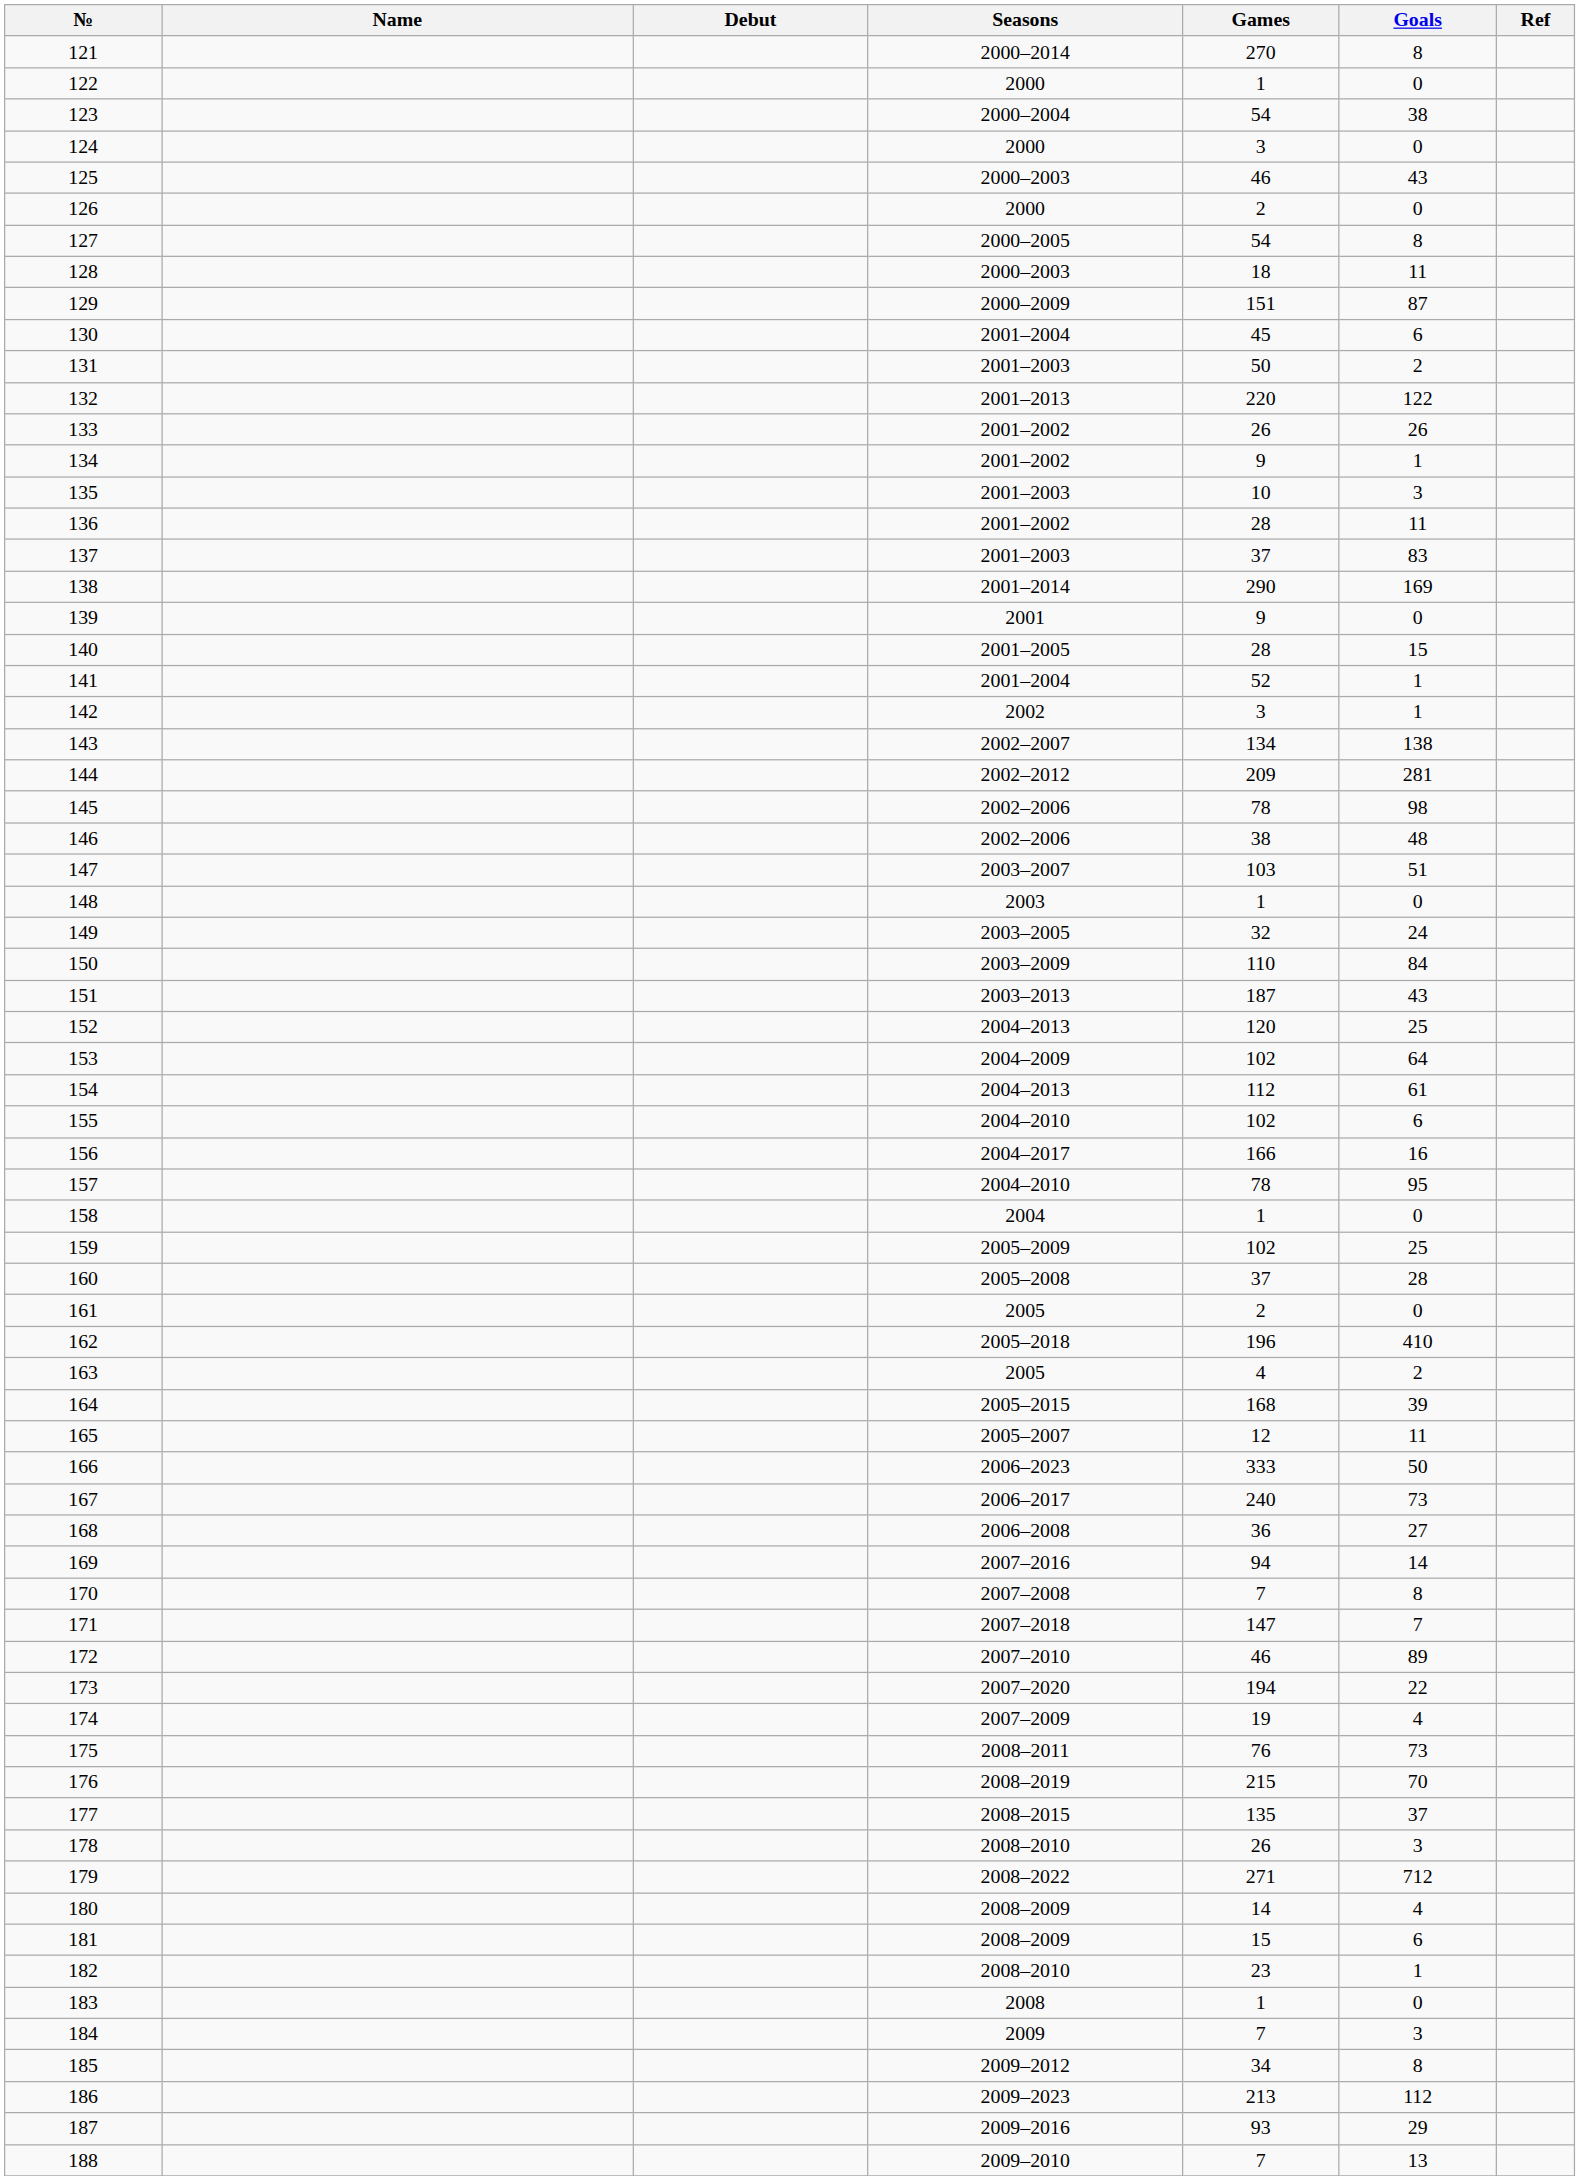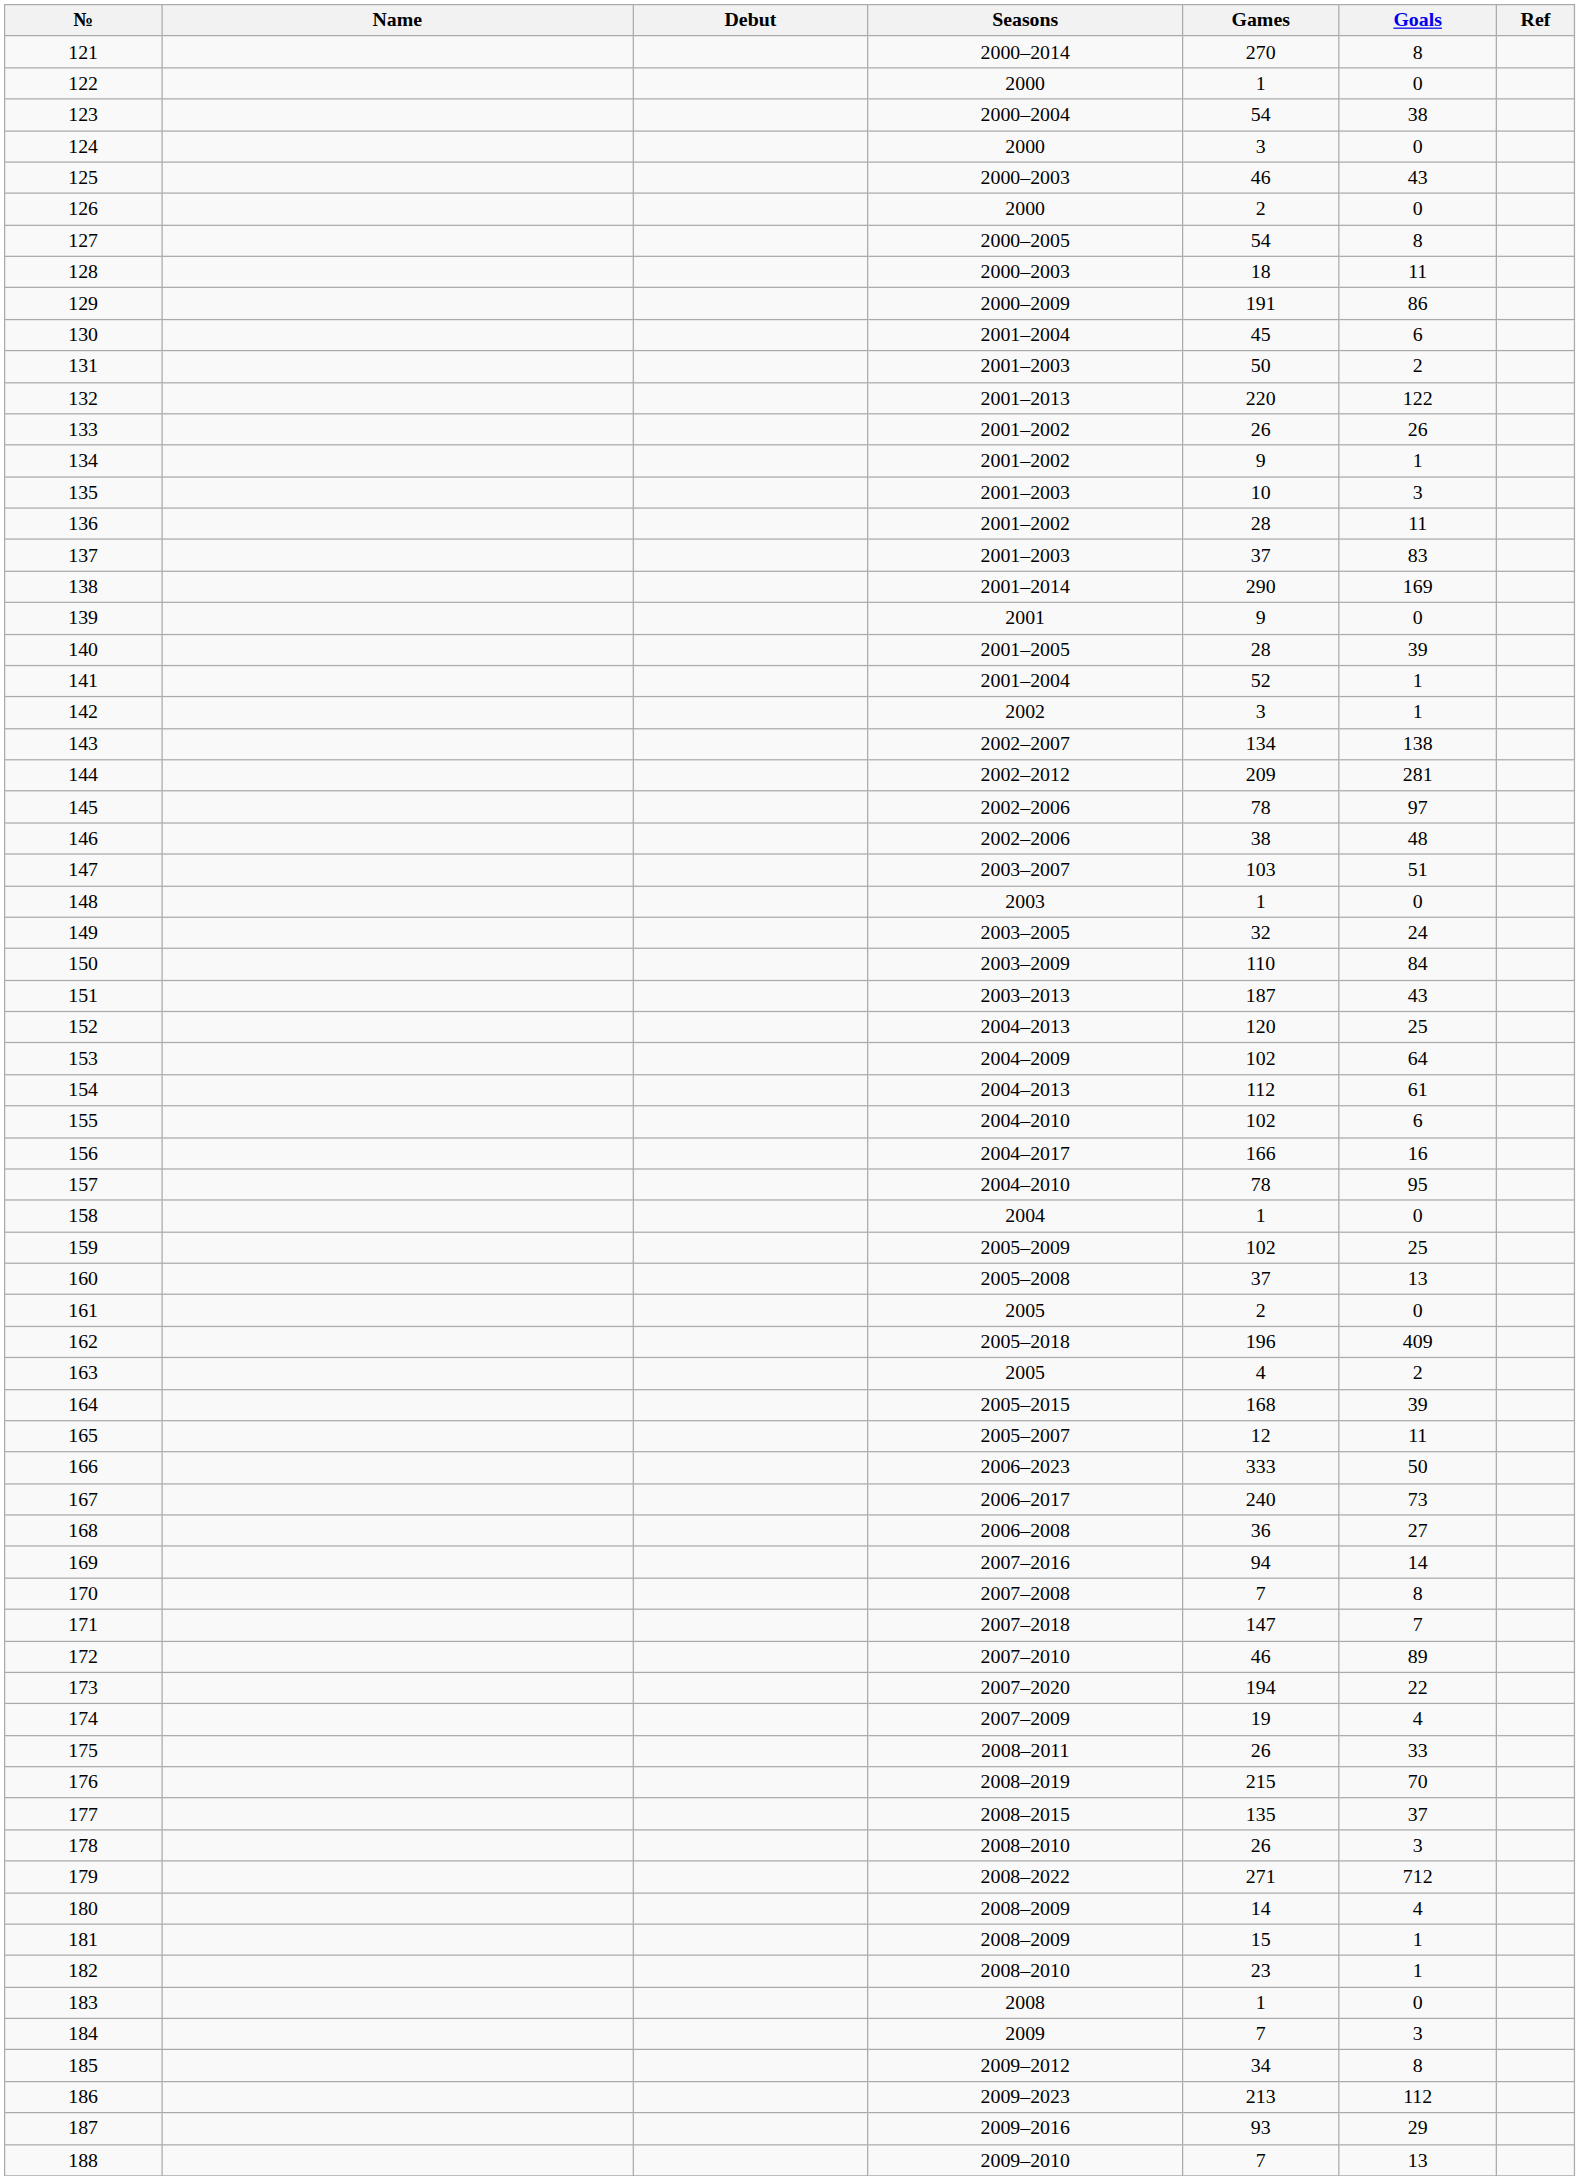(1261, 303) 151 -> (1261, 303) 191
(1418, 303) 87 -> (1418, 303) 86
(1418, 649) 15 -> (1418, 649) 39
(1418, 806) 98 -> (1418, 806) 97
(1418, 1278) 28 -> (1418, 1278) 13
(1418, 1341) 410 -> (1418, 1341) 409
(1261, 1750) 76 -> (1261, 1750) 26
(1418, 1750) 73 -> (1418, 1750) 33
(1418, 1939) 6 -> (1418, 1939) 1
